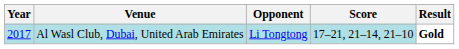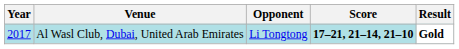(363, 34) normal -> (363, 34) bold
